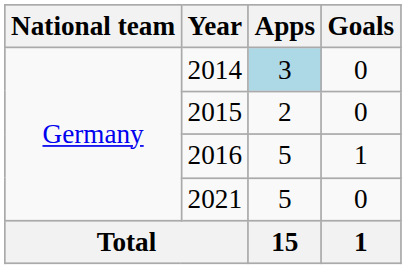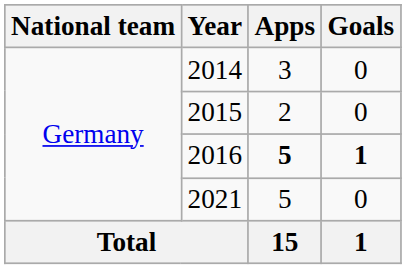(285, 69) lightblue background -> (285, 69) no background
(285, 155) normal -> (285, 155) bold
(361, 155) normal -> (361, 155) bold
